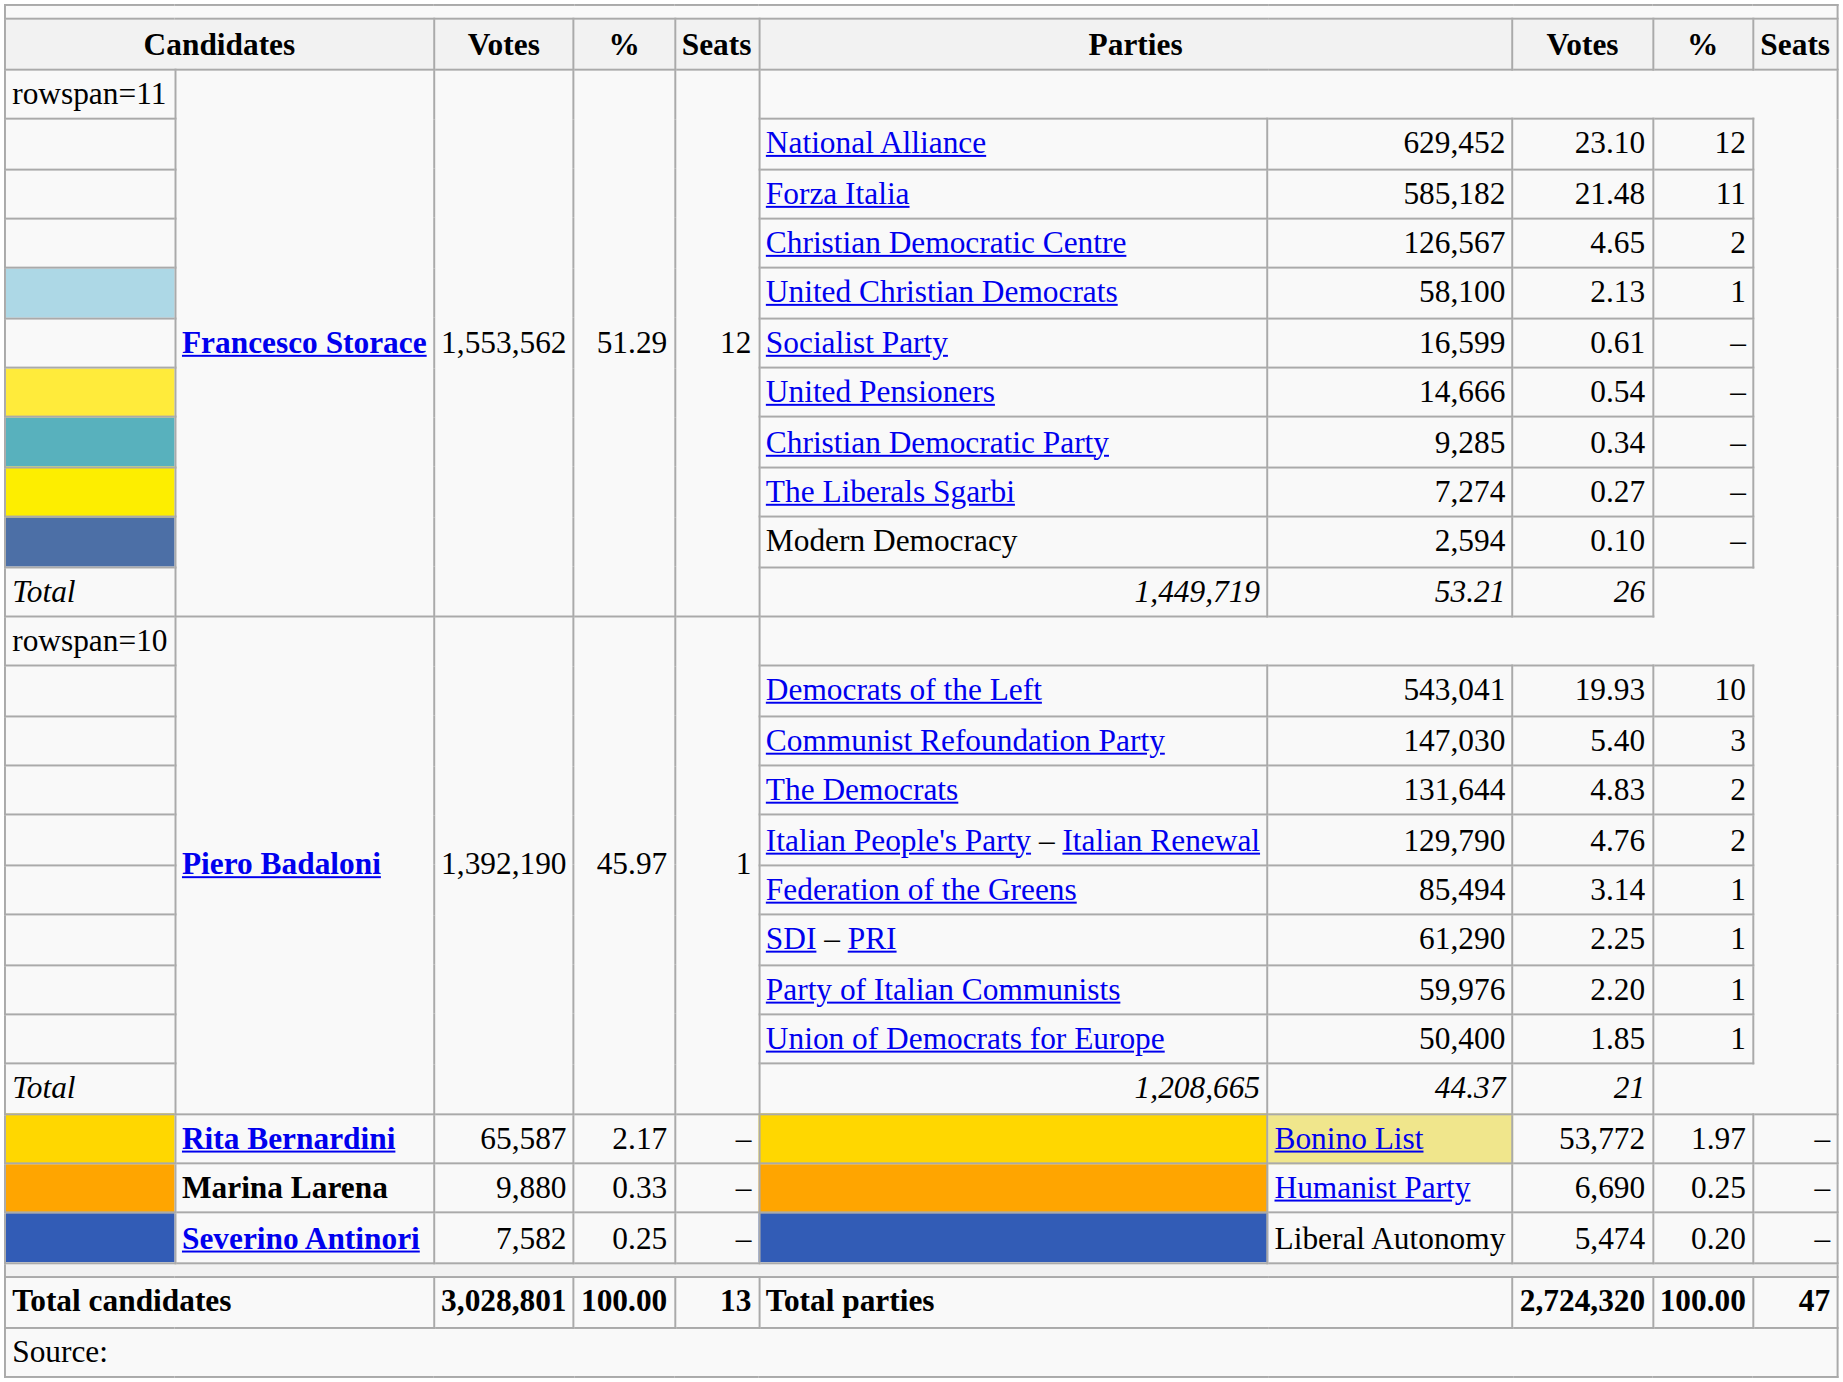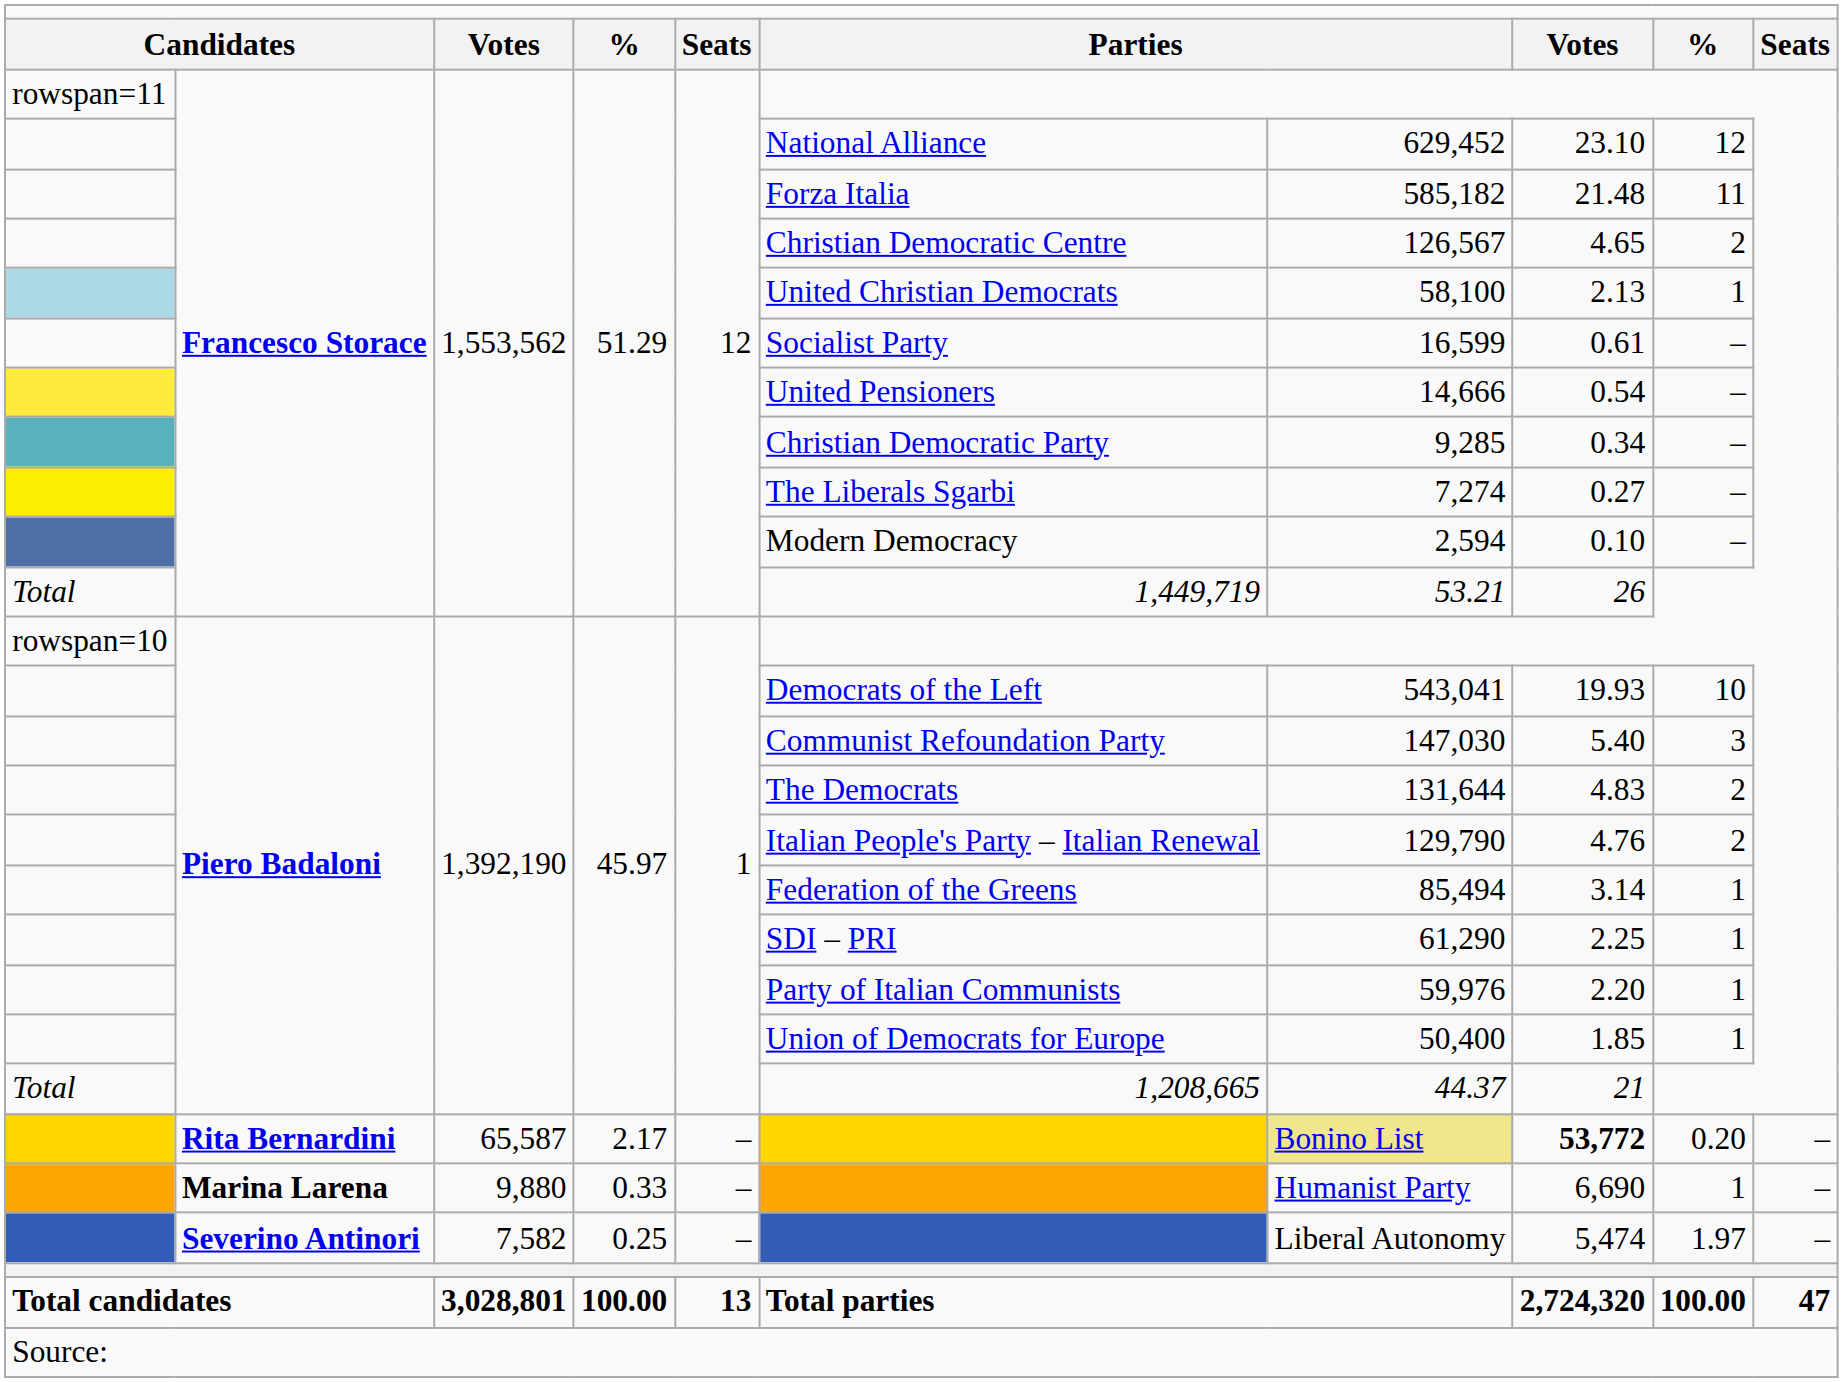(1602, 1137) normal -> (1602, 1137) bold
(1718, 1137) 1.97 -> (1718, 1137) 0.20
(1718, 1187) 0.25 -> (1738, 1187) 1
(1718, 1237) 0.20 -> (1718, 1237) 1.97
